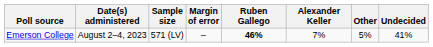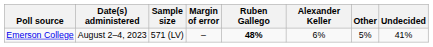(254, 35) 46% -> (254, 35) 48%
(319, 35) 7% -> (319, 35) 6%
